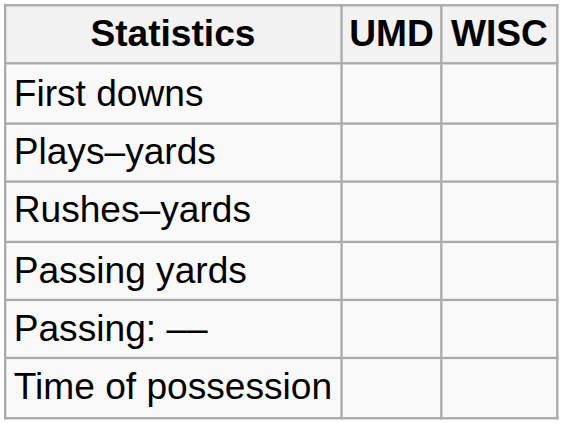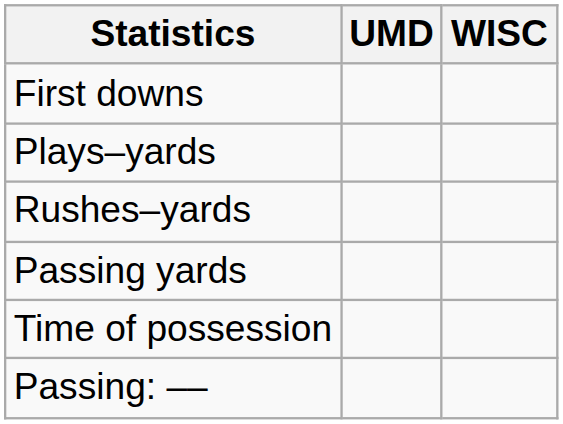rows swapped: (111, 328) <-> (173, 387)
